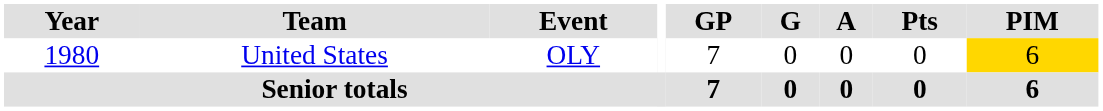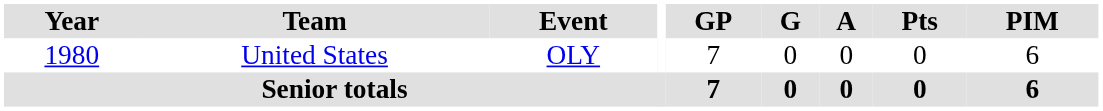(1032, 54) gold background -> (1032, 54) no background
